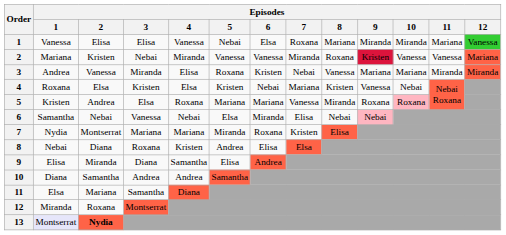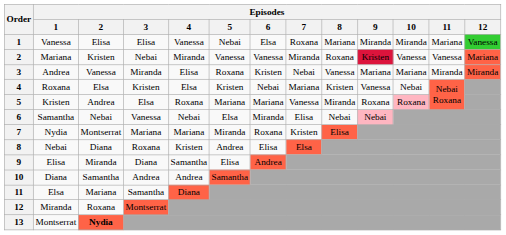(56, 222) lavender background -> (56, 222) no background
